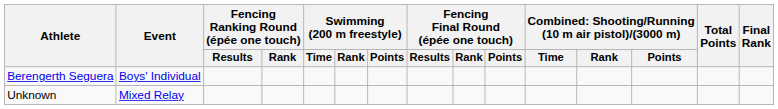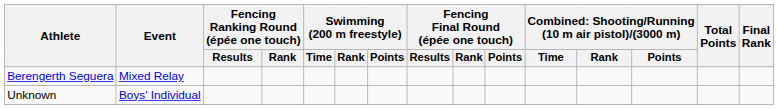(160, 77) Boys' Individual -> (151, 77) Mixed Relay
(151, 95) Mixed Relay -> (160, 95) Boys' Individual
